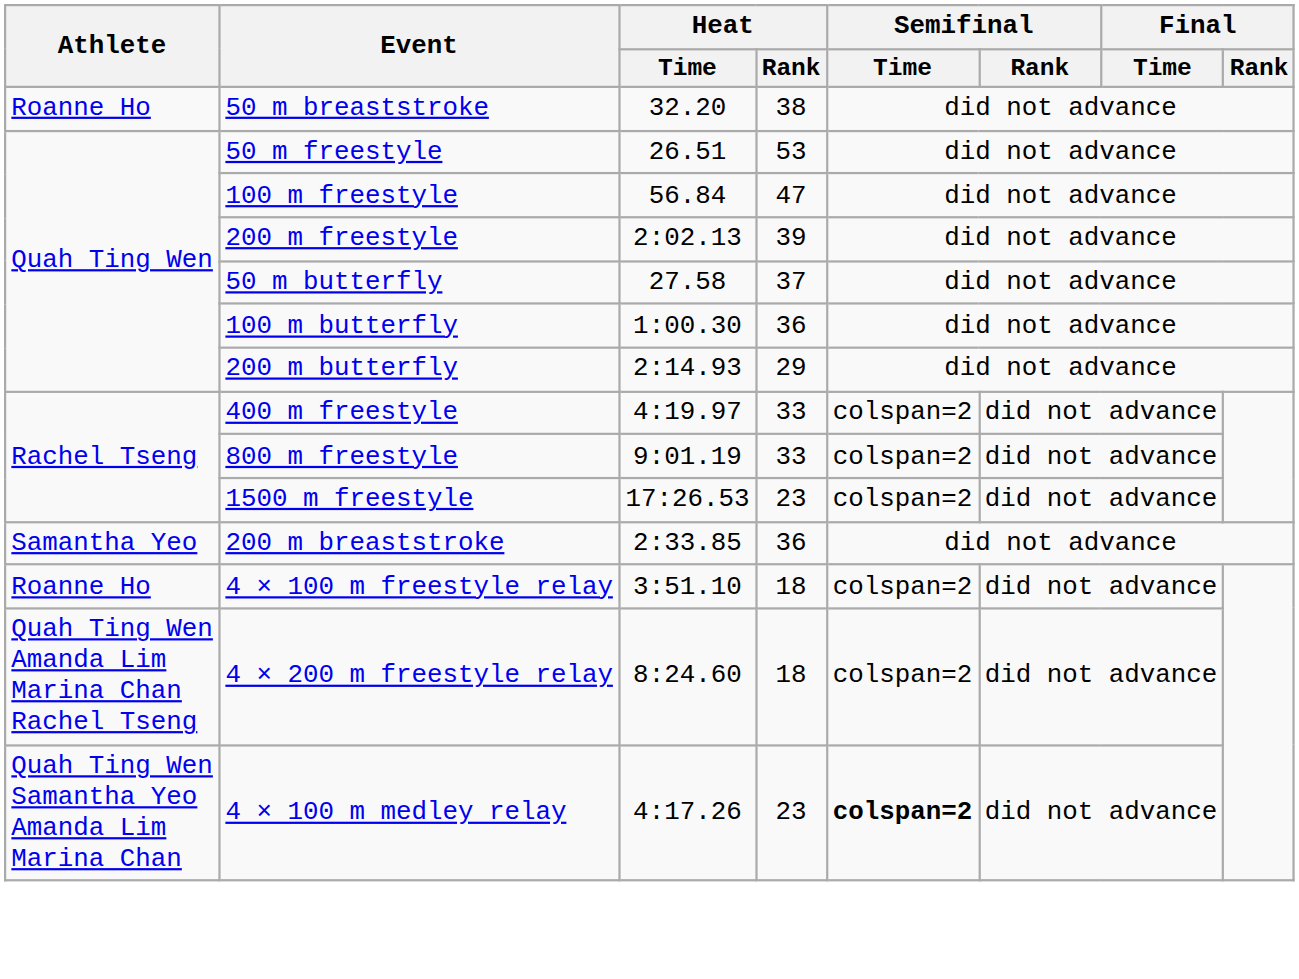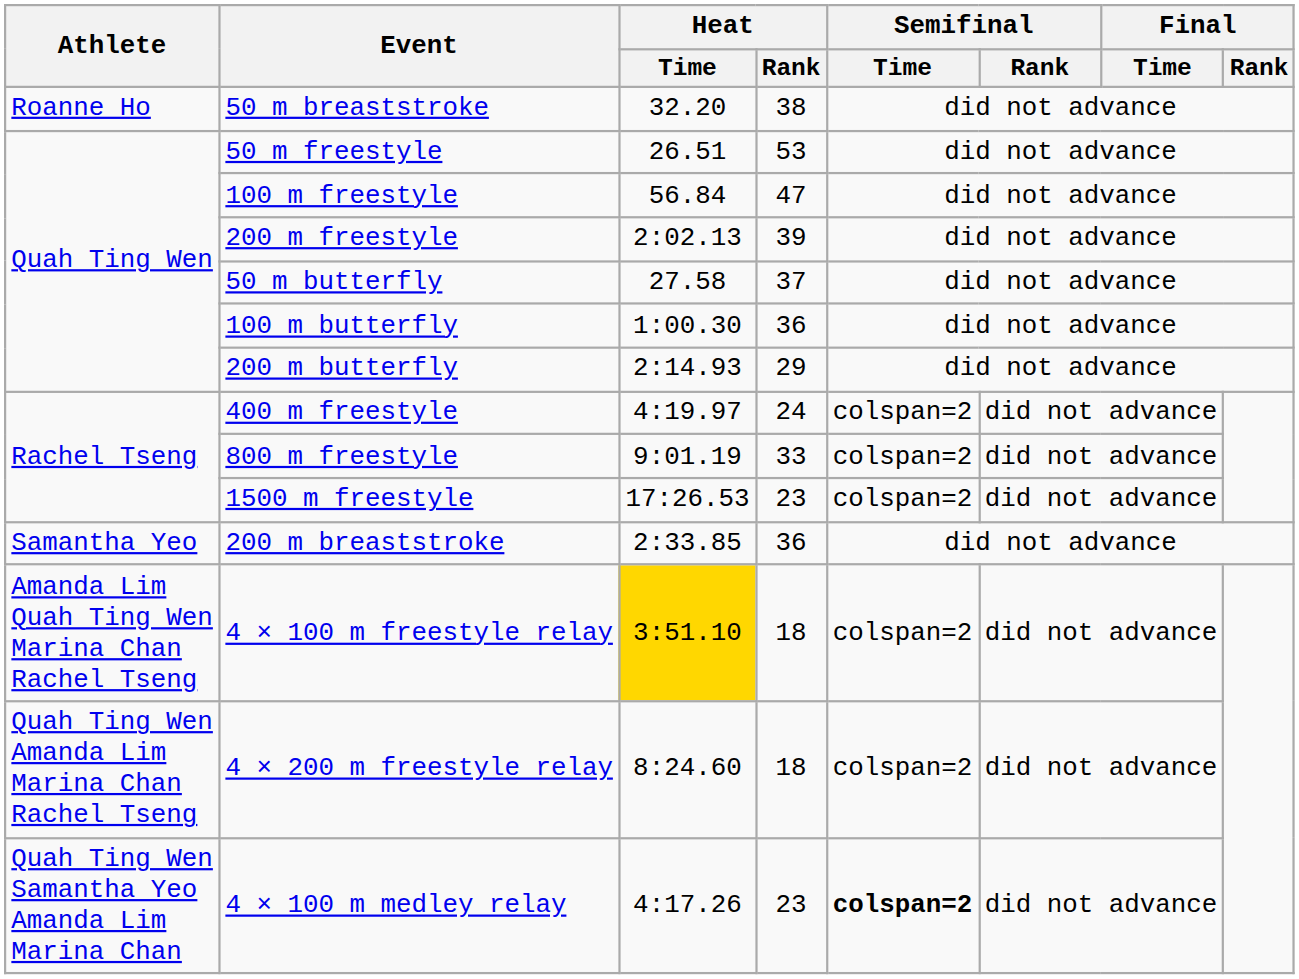(791, 413) 33 -> (791, 413) 24
(81, 586) Roanne Ho -> (112, 633) Amanda Lim Quah Ting Wen Marina Chan Rachel Tseng
(687, 586) no background -> (687, 633) gold background
